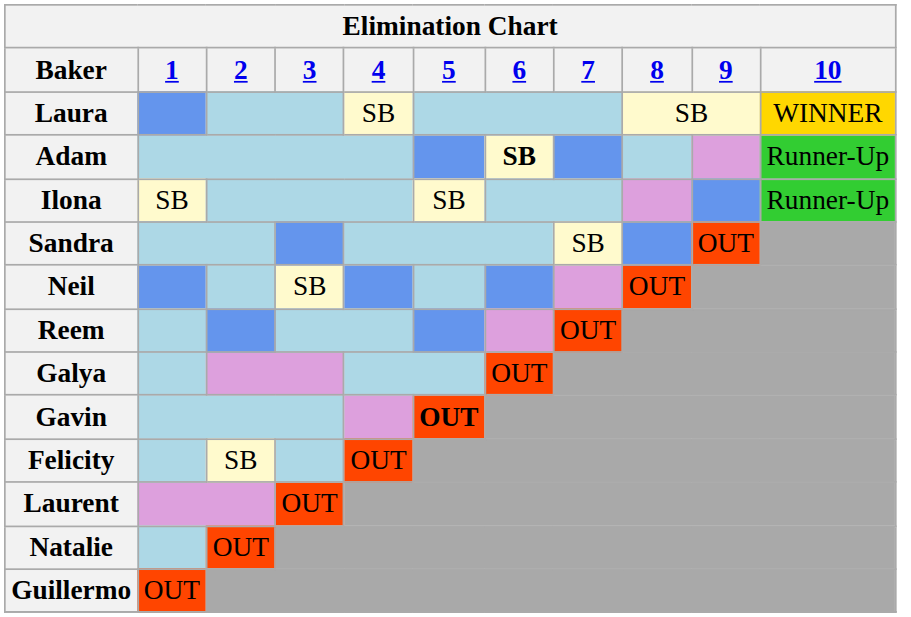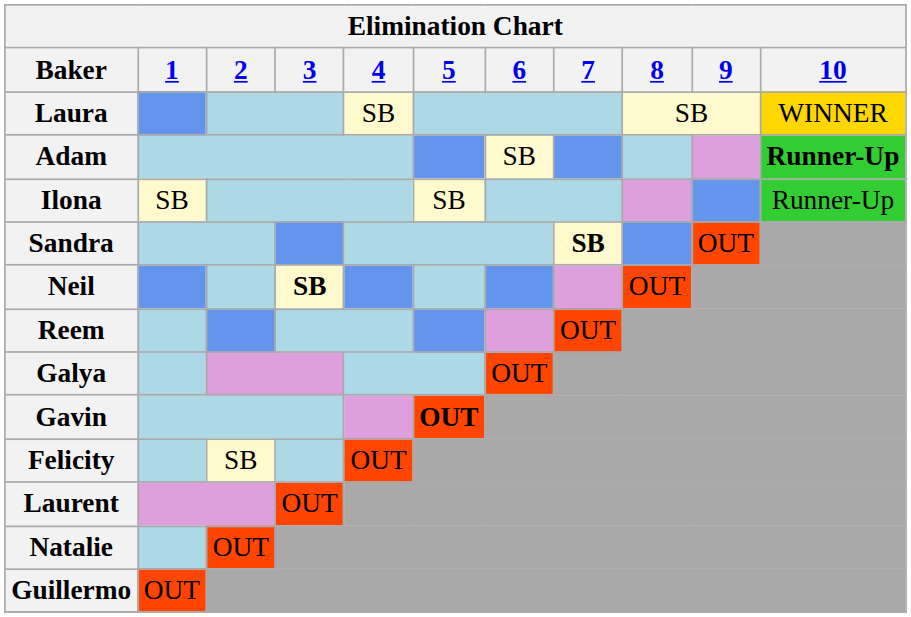(519, 156) bold -> (519, 156) normal
(828, 156) normal -> (833, 156) bold
(588, 243) normal -> (588, 243) bold
(310, 286) normal -> (310, 286) bold
